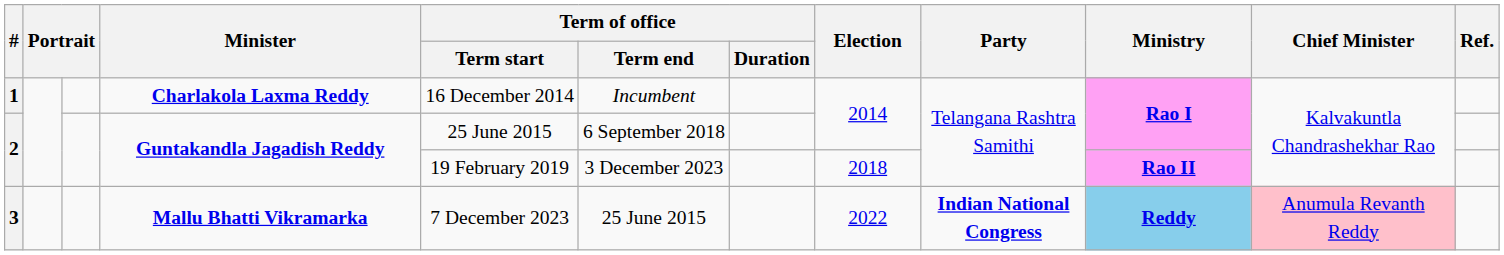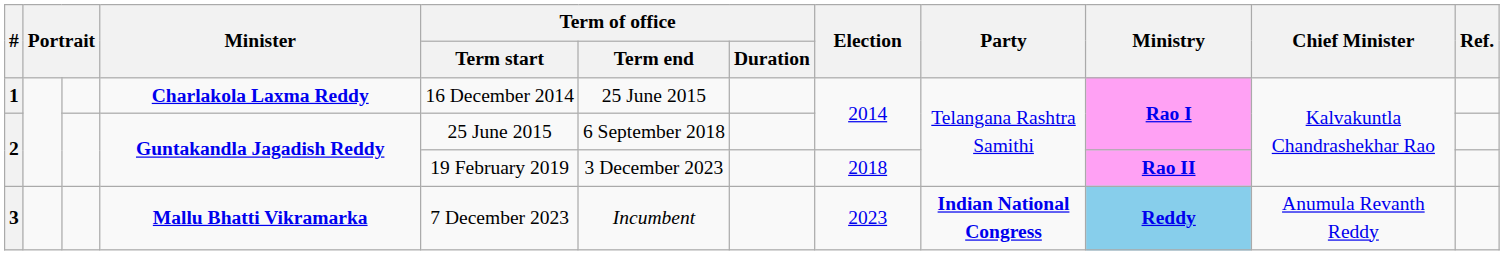(654, 95) Incumbent -> (654, 95) 25 June 2015
(654, 217) 25 June 2015 -> (654, 217) Incumbent
(868, 217) 2022 -> (868, 217) 2023
(1353, 217) pink background -> (1353, 217) no background
